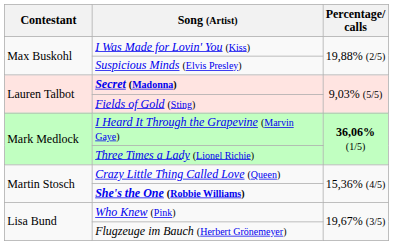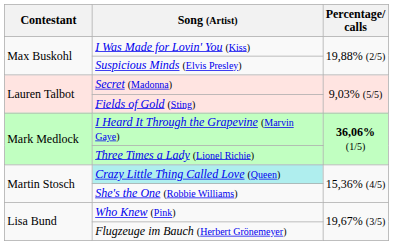(136, 84) bold -> (134, 84) normal
(188, 174) no background -> (188, 174) paleturquoise background
(170, 193) bold -> (166, 193) normal
